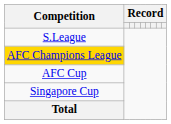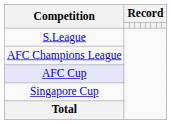(64, 55) gold background -> (64, 55) no background
(64, 73) no background -> (64, 73) lavender background
